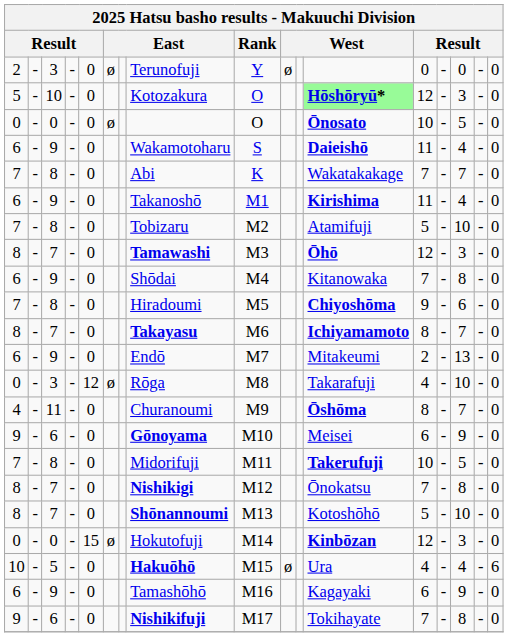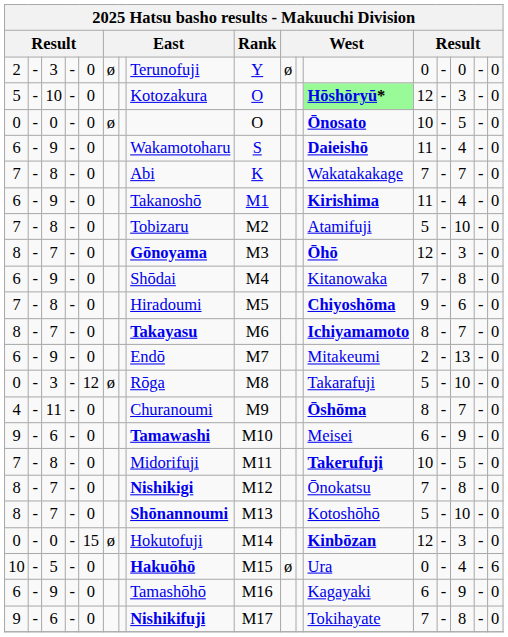(170, 252) Tamawashi -> (169, 252) Gōnoyama
(425, 383) 4 -> (425, 383) 5
(169, 435) Gōnoyama -> (170, 435) Tamawashi
(425, 566) 4 -> (425, 566) 0
